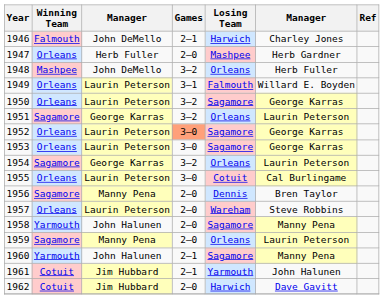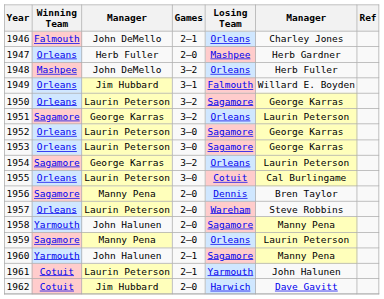(230, 39) Harwich -> (230, 39) Orleans
(127, 85) Laurin Peterson -> (127, 85) Jim Hubbard
(189, 132) lightsalmon background -> (189, 132) no background
(127, 271) Jim Hubbard -> (127, 271) Laurin Peterson
